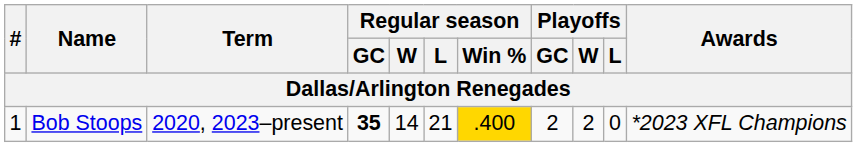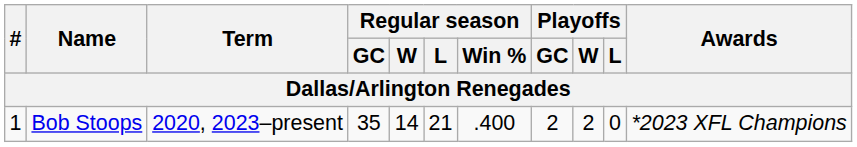(369, 123) bold -> (369, 123) normal
(494, 123) gold background -> (494, 123) no background
